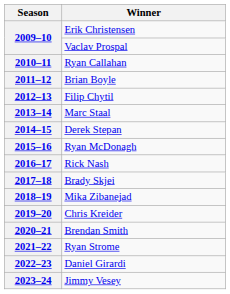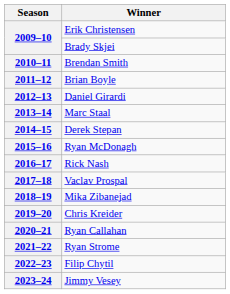(96, 46) Vaclav Prospal -> (90, 46) Brady Skjei
(95, 63) Ryan Callahan -> (96, 63) Brendan Smith
(89, 96) Filip Chytil -> (95, 96) Daniel Girardi
(90, 180) Brady Skjei -> (96, 180) Vaclav Prospal
(96, 230) Brendan Smith -> (95, 230) Ryan Callahan
(95, 264) Daniel Girardi -> (89, 264) Filip Chytil
